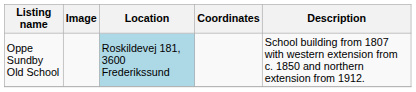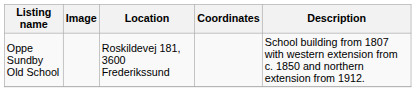(141, 60) lightblue background -> (141, 60) no background
